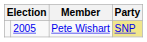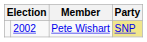(25, 28) 2005 -> (25, 28) 2002
